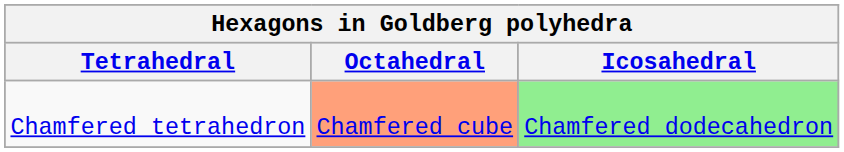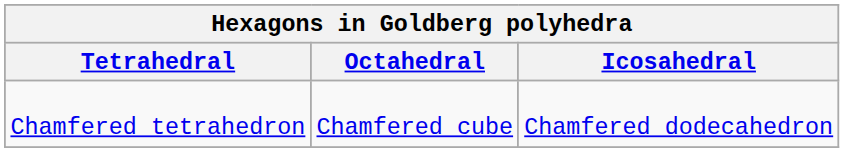(415, 127) lightsalmon background -> (415, 127) no background
(679, 127) lightgreen background -> (679, 127) no background
